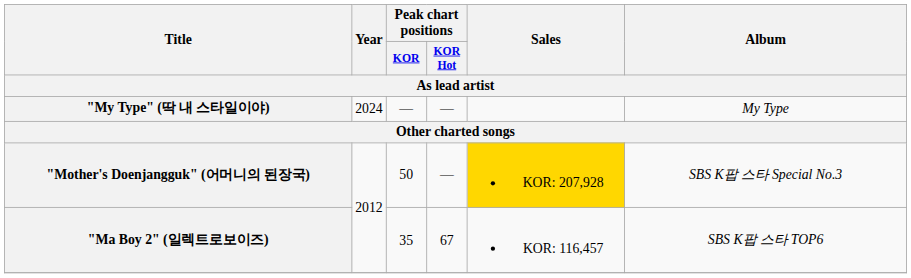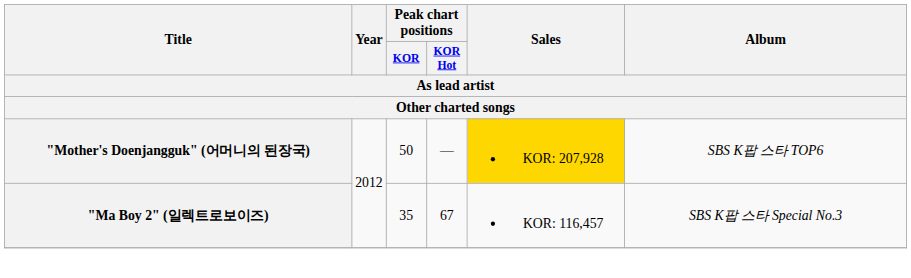- row: (178, 108)
(766, 174) SBS K팝 스타 Special No.3 -> (766, 150) SBS K팝 스타 TOP6
(766, 239) SBS K팝 스타 TOP6 -> (766, 215) SBS K팝 스타 Special No.3
